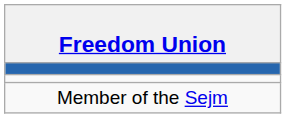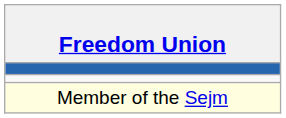(142, 98) no background -> (142, 98) lightyellow background
